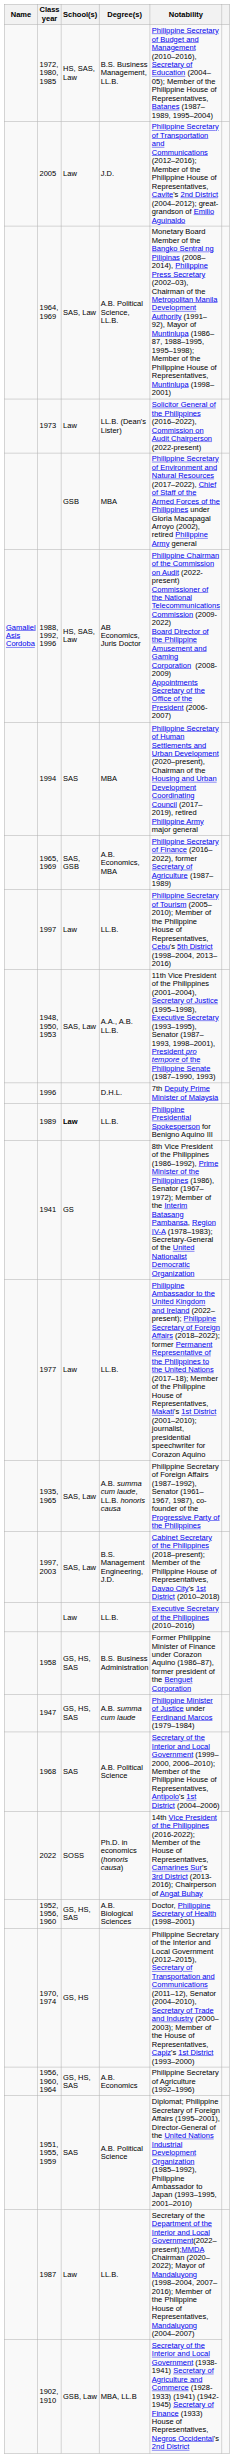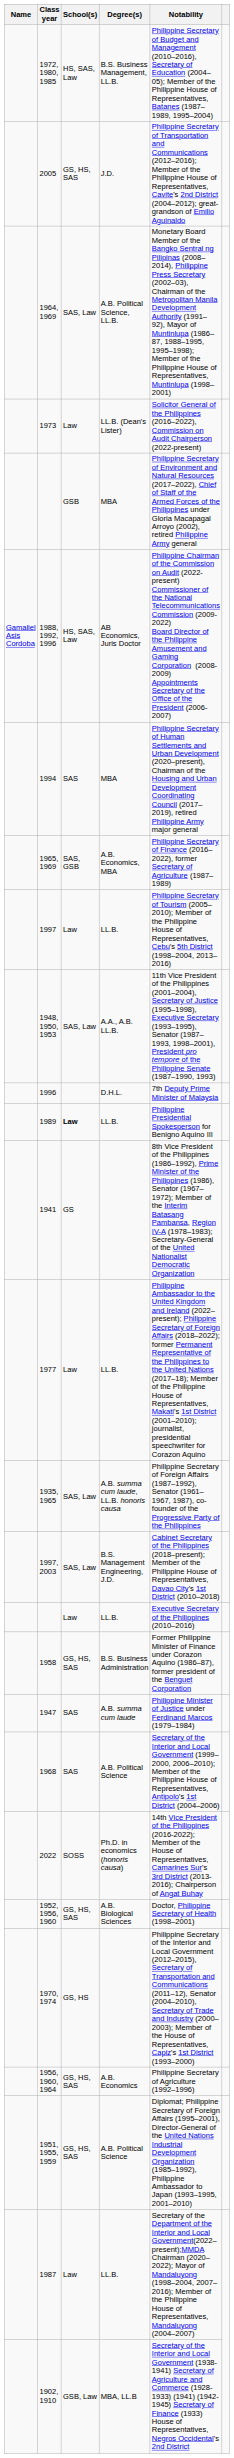(70, 173) Law -> (77, 173) GS, HS, SAS
(77, 1713) GS, HS, SAS -> (71, 1713) SAS
(71, 2152) SAS -> (77, 2152) GS, HS, SAS
